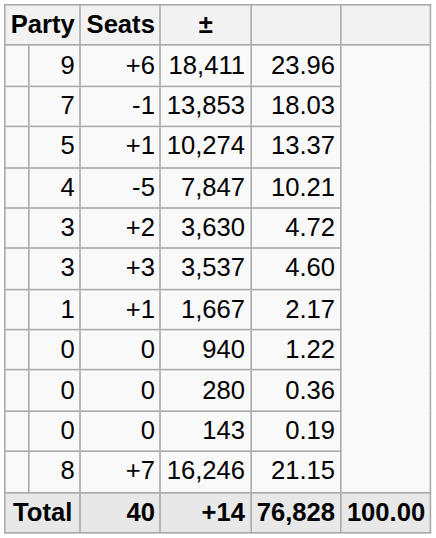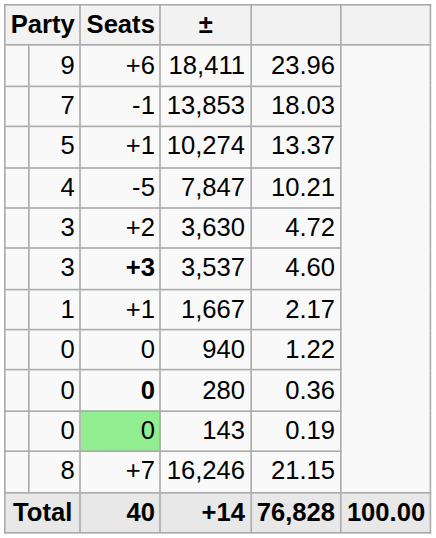(140, 268) normal -> (140, 268) bold
(148, 390) normal -> (148, 390) bold
(148, 430) no background -> (148, 430) lightgreen background
